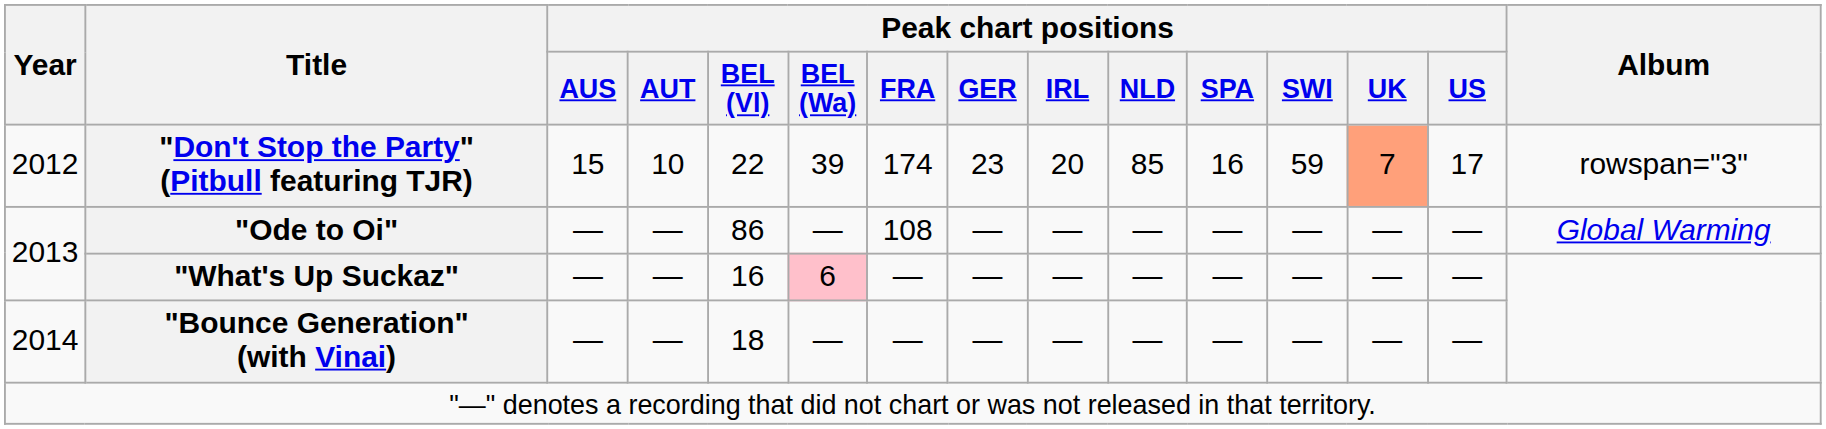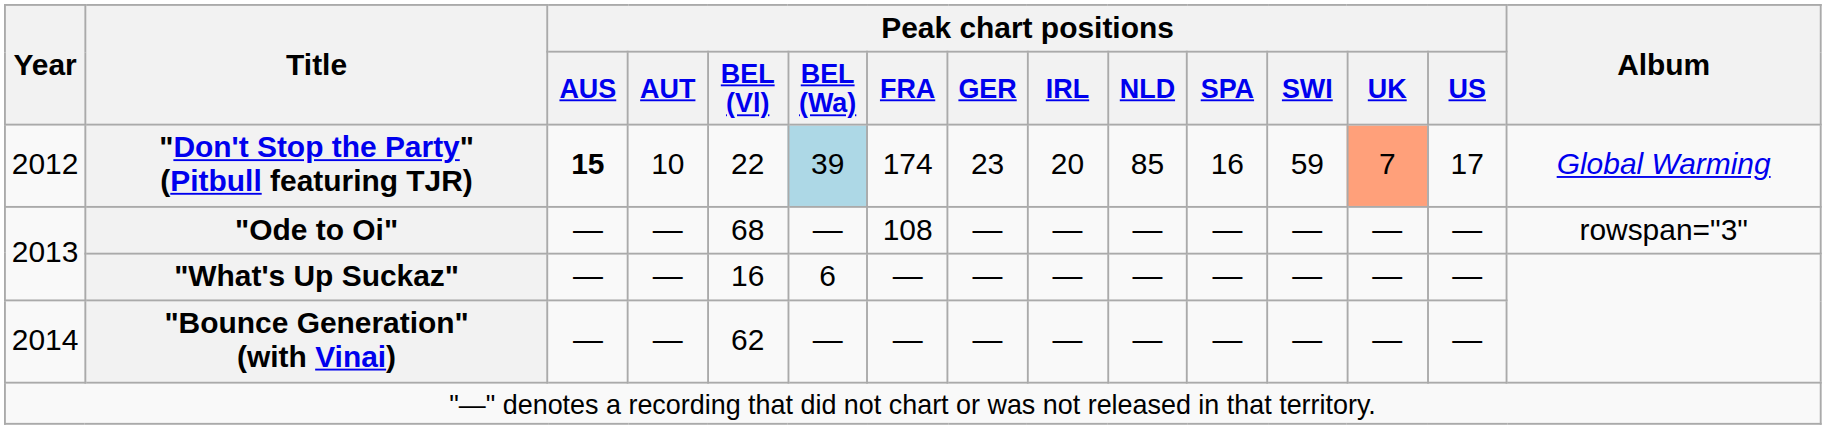(588, 164) normal -> (588, 164) bold
(828, 164) no background -> (828, 164) lightblue background
(1664, 164) rowspan="3" -> (1664, 164) Global Warming
(748, 229) 86 -> (748, 229) 68
(1664, 229) Global Warming -> (1664, 229) rowspan="3"
(828, 276) pink background -> (828, 276) no background
(748, 340) 18 -> (748, 340) 62
